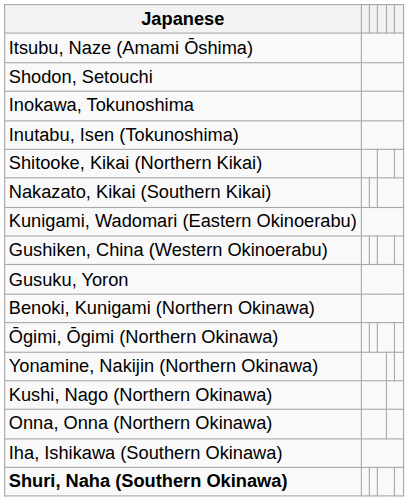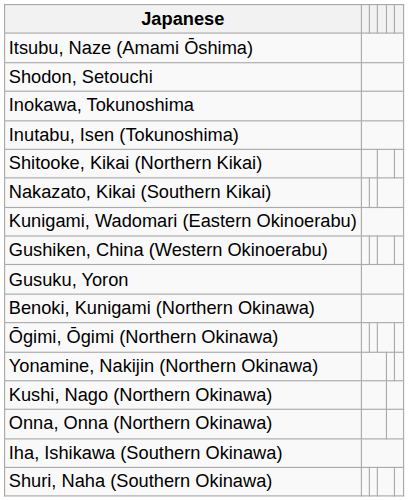(148, 481) bold -> (141, 481) normal
